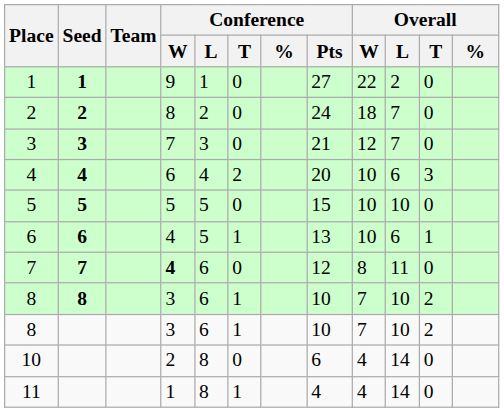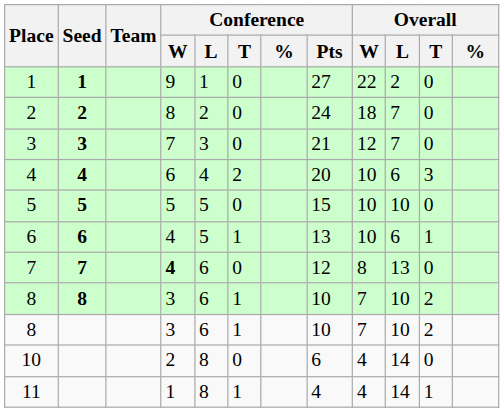(400, 267) 11 -> (400, 267) 13
(429, 391) 0 -> (429, 391) 1
